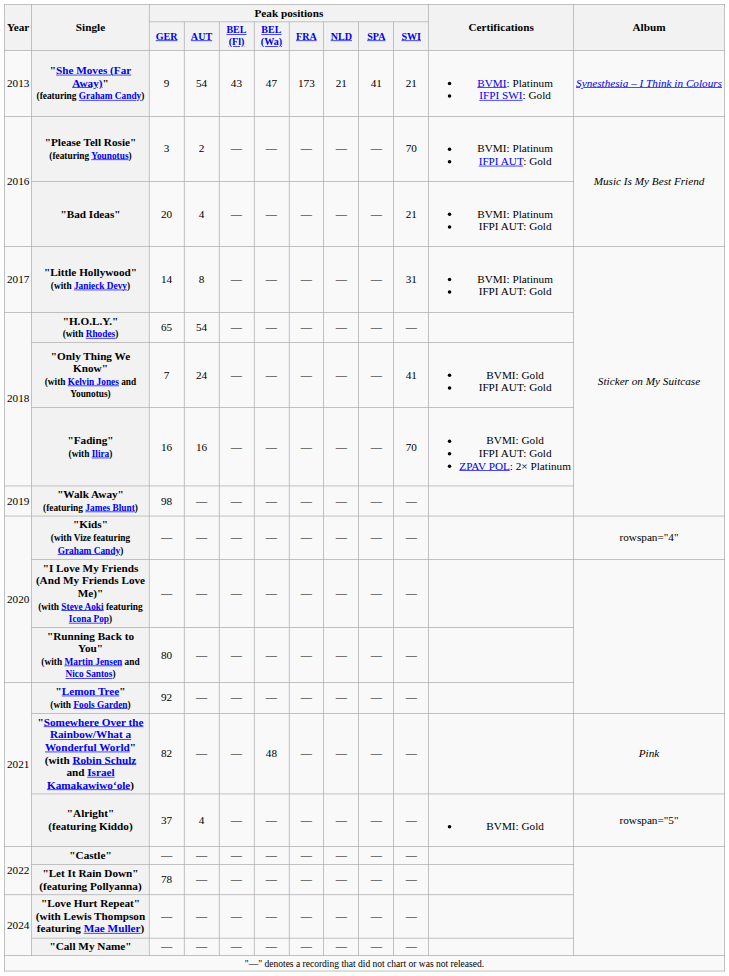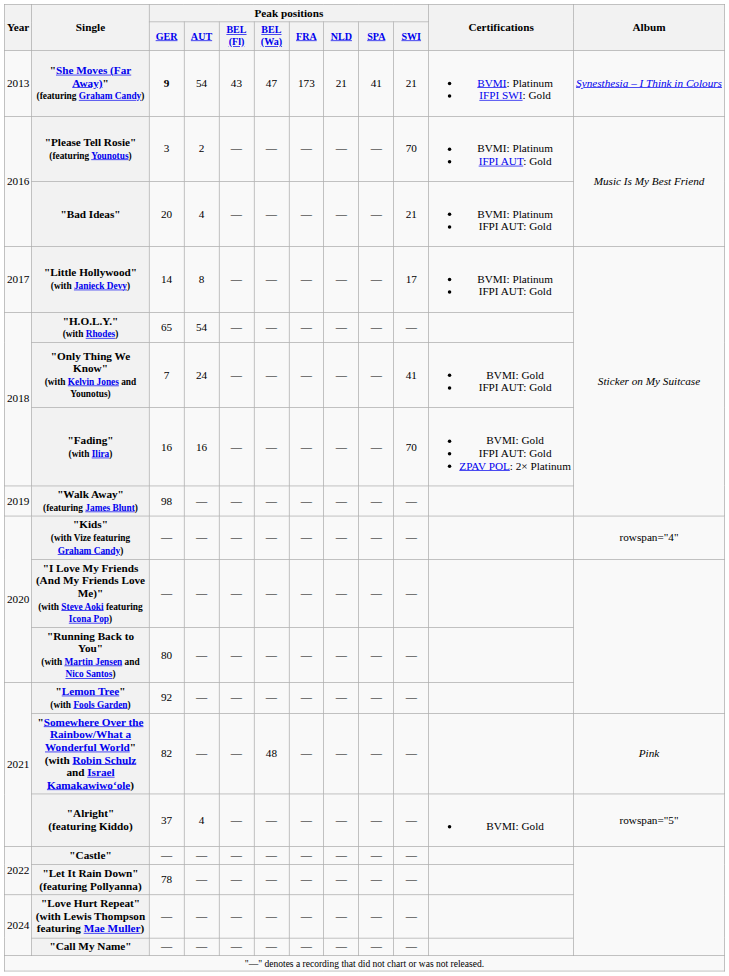(167, 83) normal -> (167, 83) bold
(411, 279) 31 -> (411, 279) 17
